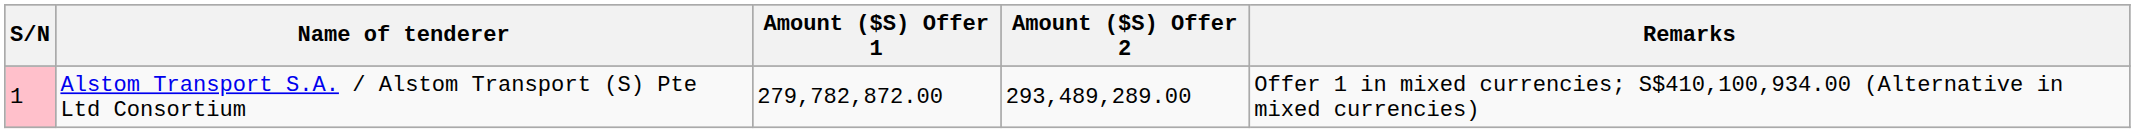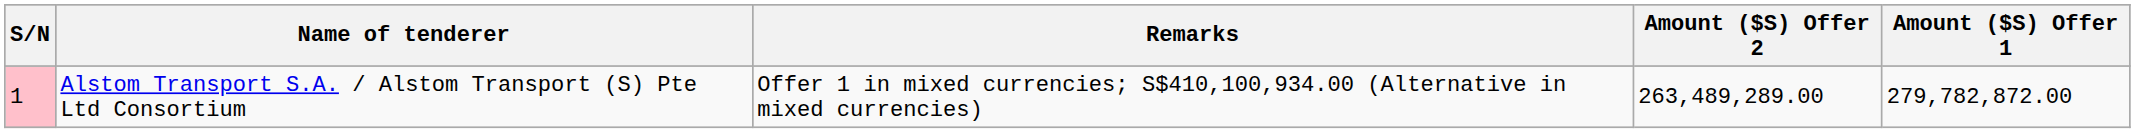columns swapped: (876, 36) <-> (1689, 36)
(1099, 97) 293,489,289.00 -> (1731, 97) 263,489,289.00
